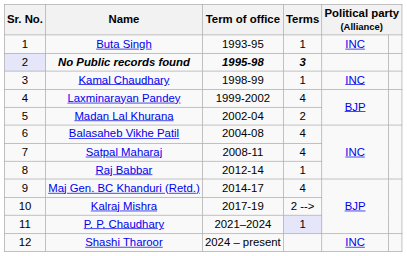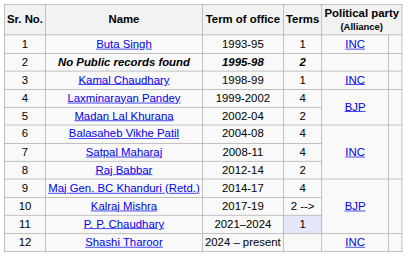(25, 62) lavender background -> (25, 62) no background
(303, 62) 3 -> (303, 62) 2
(303, 170) 1 -> (303, 170) 2
